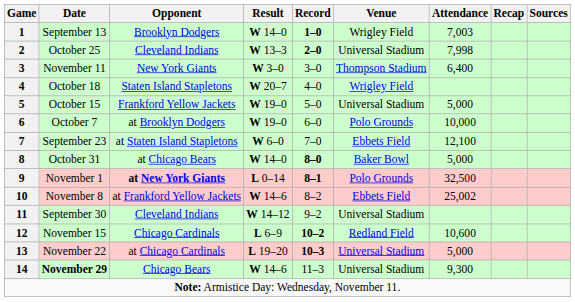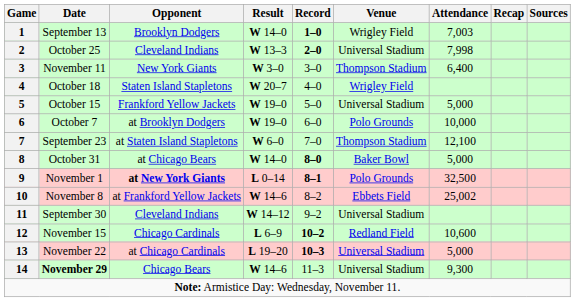(381, 141) Ebbets Field -> (381, 141) Thompson Stadium
